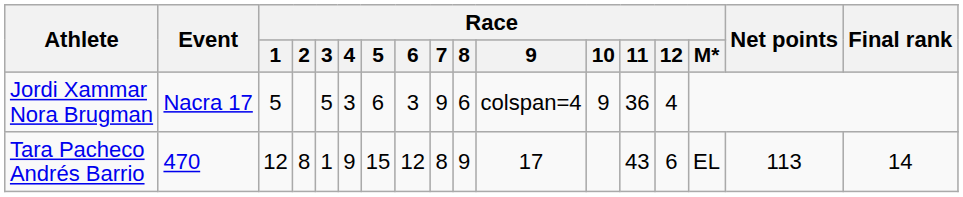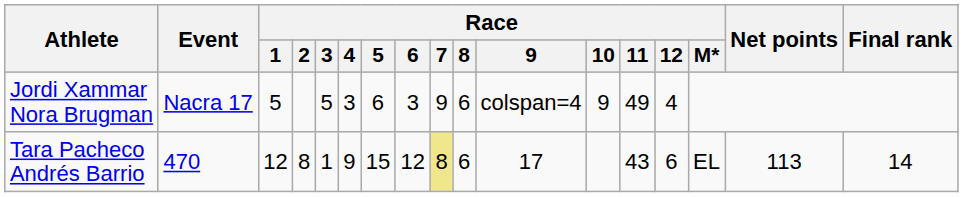(637, 102) 36 -> (637, 102) 49
(442, 162) no background -> (442, 162) khaki background
(464, 162) 9 -> (464, 162) 6
